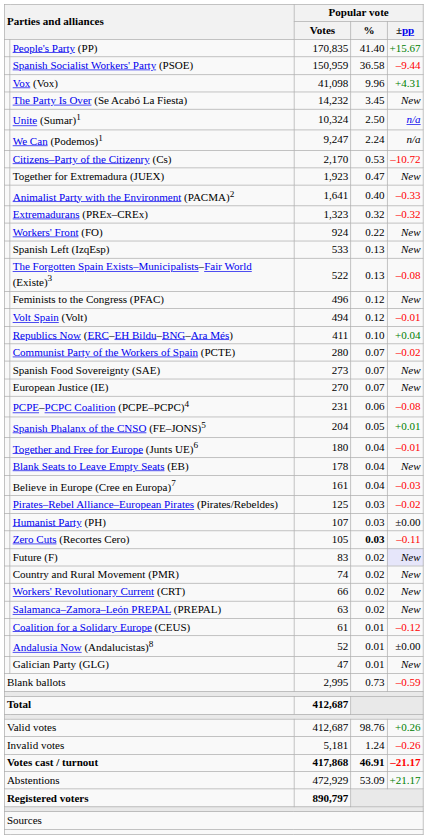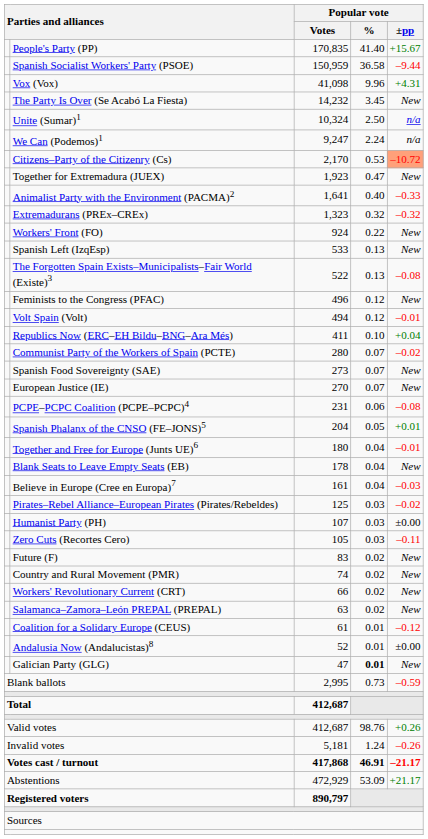(405, 159) no background -> (405, 159) lightsalmon background
(375, 539) bold -> (375, 539) normal
(411, 557) lavender background -> (411, 557) no background
(375, 665) normal -> (375, 665) bold
